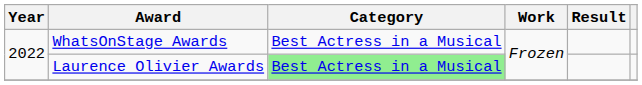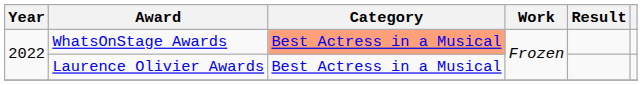(386, 42) no background -> (386, 42) lightsalmon background
(386, 67) lightgreen background -> (386, 67) no background
